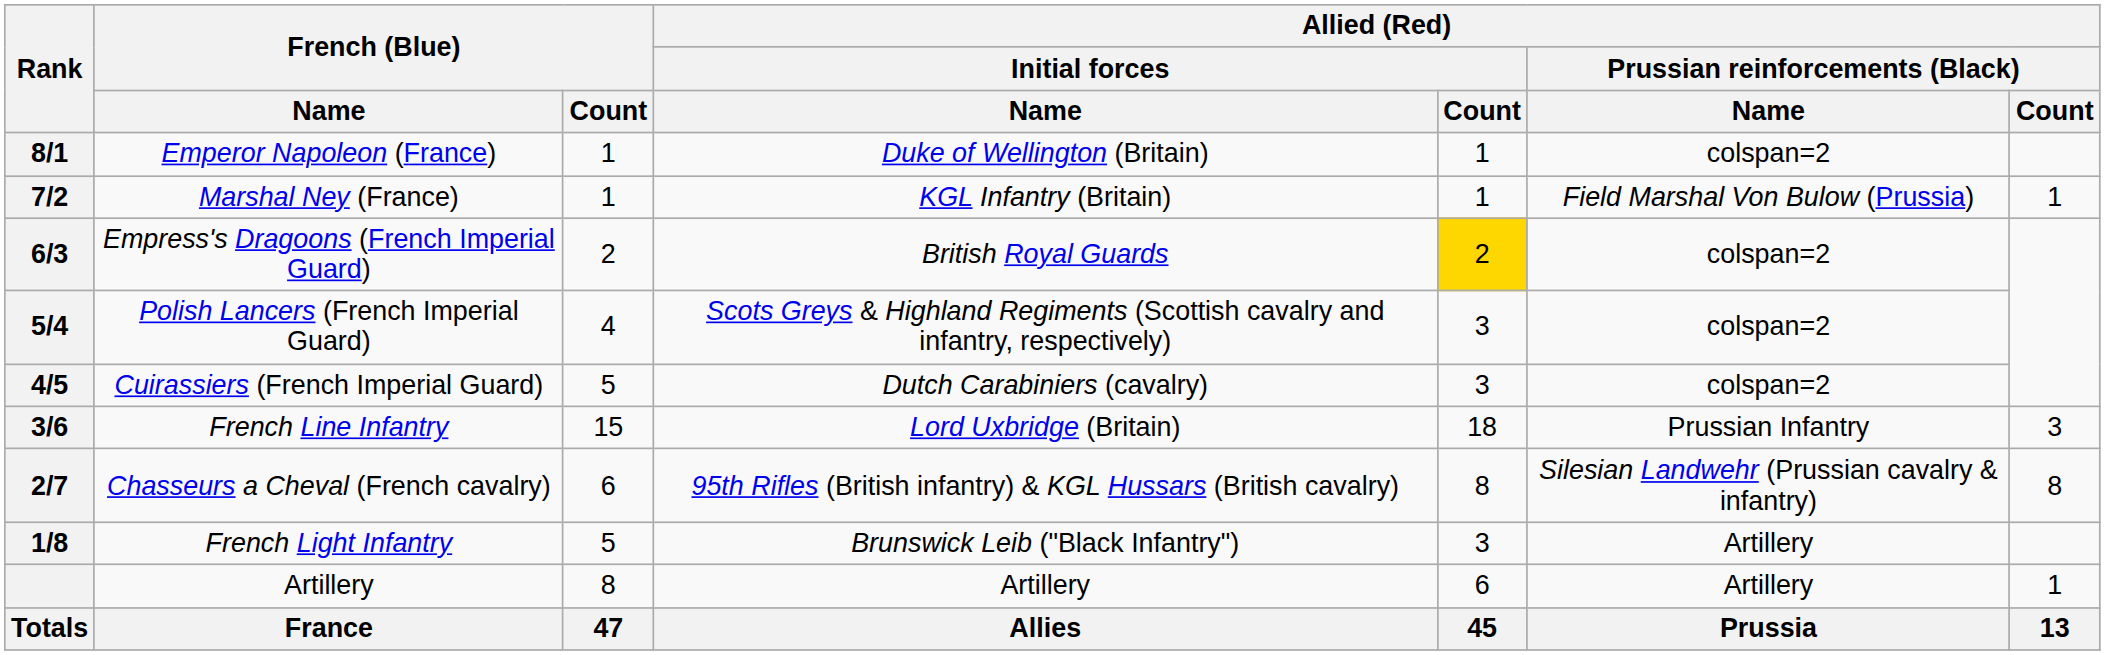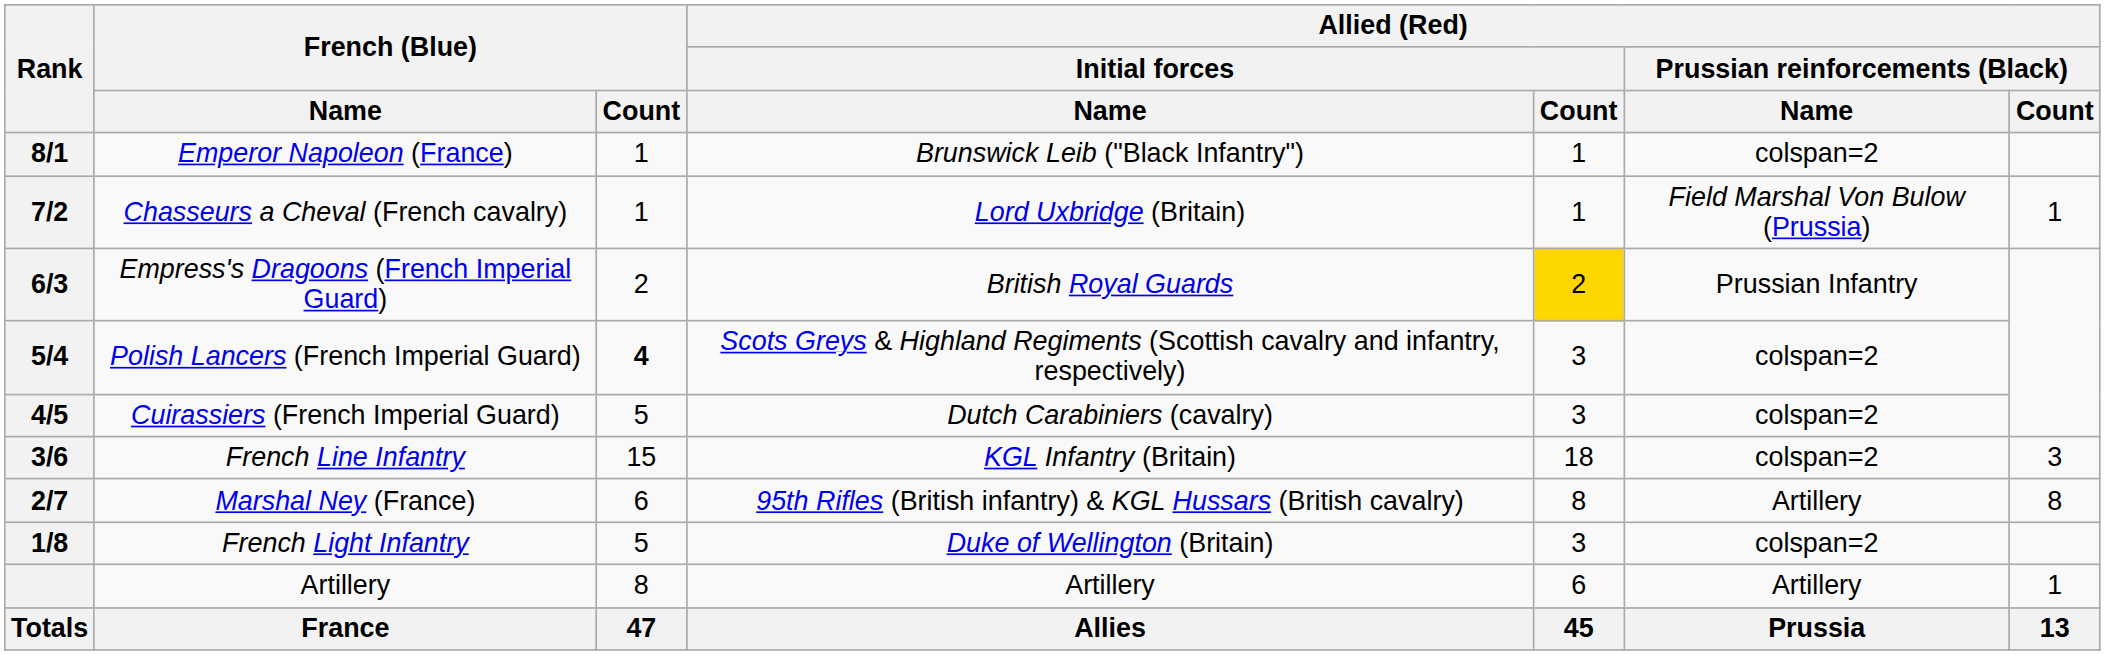(1045, 153) Duke of Wellington (Britain) -> (1110, 153) Brunswick Leib ("Black Infantry")
(329, 196) Marshal Ney (France) -> (345, 211) Chasseurs a Cheval (French cavalry)
(1045, 196) KGL Infantry (Britain) -> (1110, 211) Lord Uxbridge (Britain)
(1768, 254) colspan=2 -> (1817, 284) Prussian Infantry
(608, 326) normal -> (641, 357) bold
(1045, 427) Lord Uxbridge (Britain) -> (1110, 457) KGL Infantry (Britain)
(1768, 427) Prussian Infantry -> (1817, 457) colspan=2
(329, 485) Chasseurs a Cheval (French cavalry) -> (345, 500) Marshal Ney (France)
(1768, 485) Silesian Landwehr (Prussian cavalry & infantry) -> (1817, 500) Artillery
(1045, 542) Brunswick Leib ("Black Infantry") -> (1110, 542) Duke of Wellington (Britain)
(1768, 542) Artillery -> (1817, 542) colspan=2
